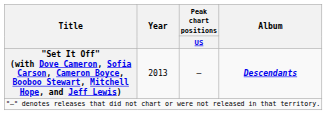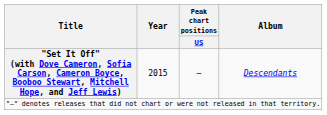(158, 73) 2013 -> (158, 73) 2015
(270, 73) bold -> (270, 73) normal
